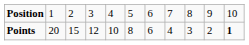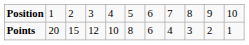(229, 31) bold -> (229, 31) normal
